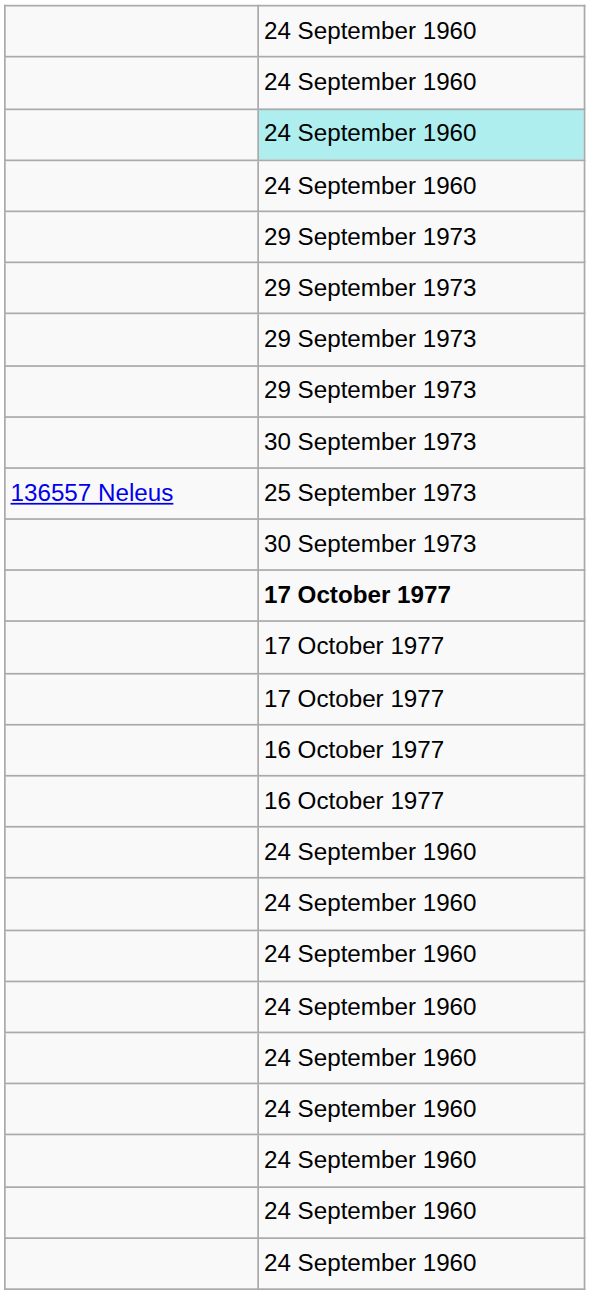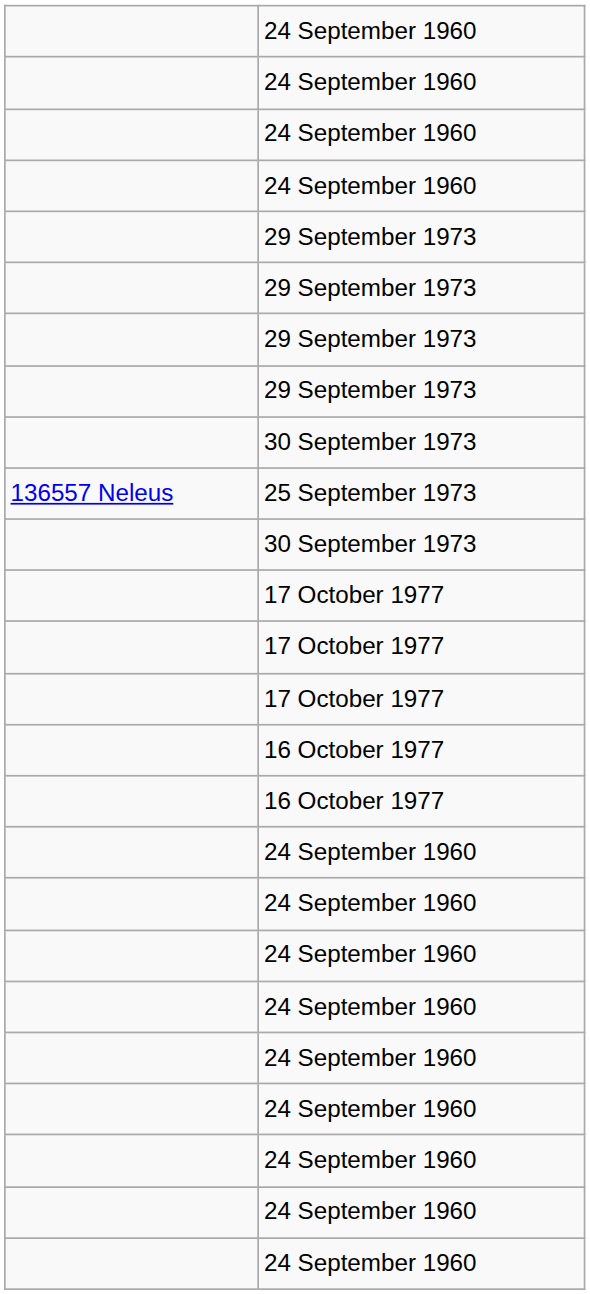(370, 133) paleturquoise background -> (370, 133) no background
(357, 595) bold -> (354, 595) normal
